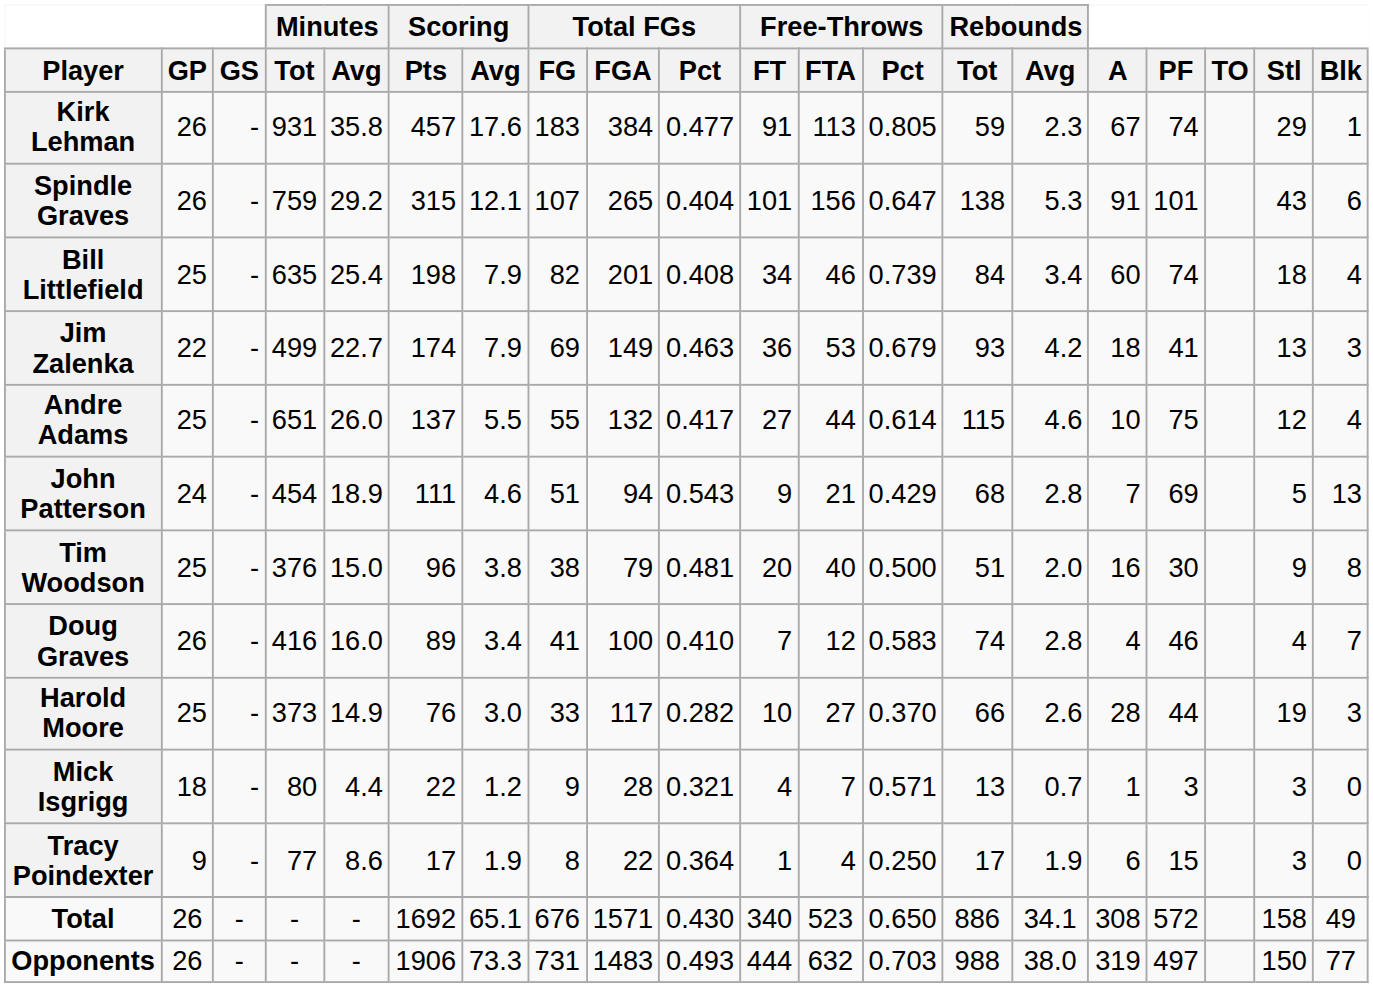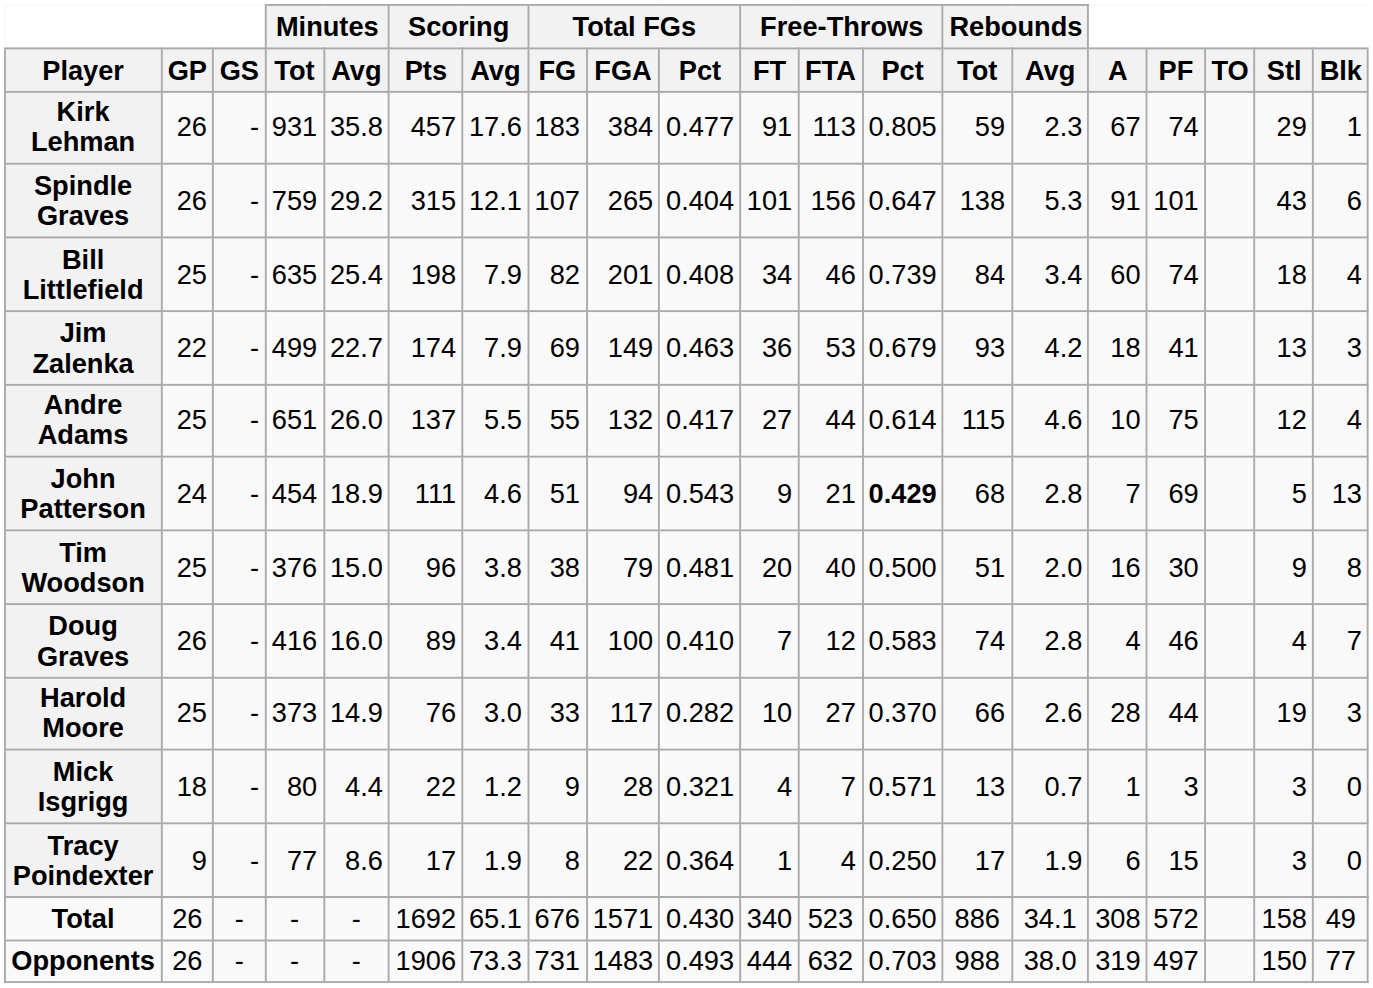(903, 494) normal -> (903, 494) bold
